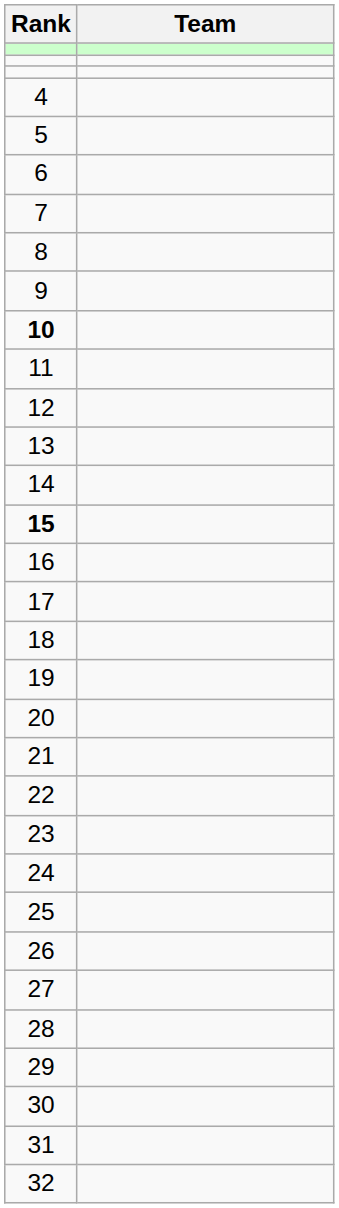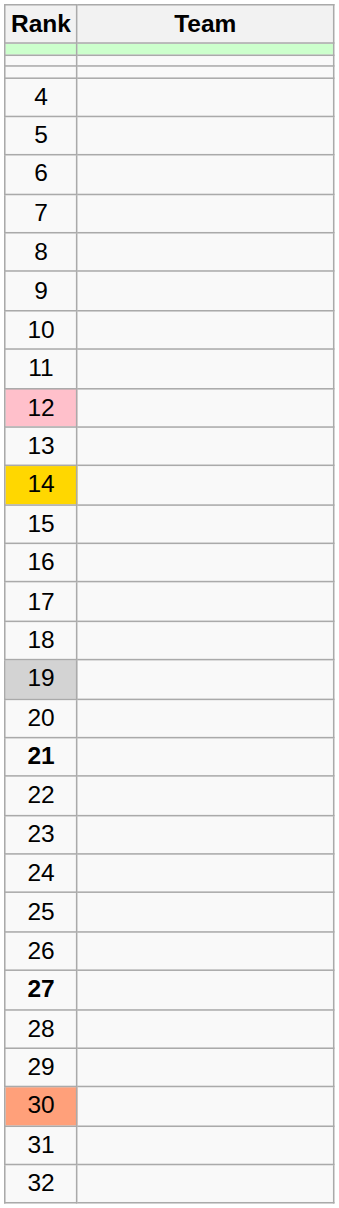(41, 329) bold -> (41, 329) normal
(41, 407) no background -> (41, 407) pink background
(41, 484) no background -> (41, 484) gold background
(41, 523) bold -> (41, 523) normal
(41, 678) no background -> (41, 678) lightgrey background
(41, 756) normal -> (41, 756) bold
(41, 989) normal -> (41, 989) bold
(41, 1106) no background -> (41, 1106) lightsalmon background
